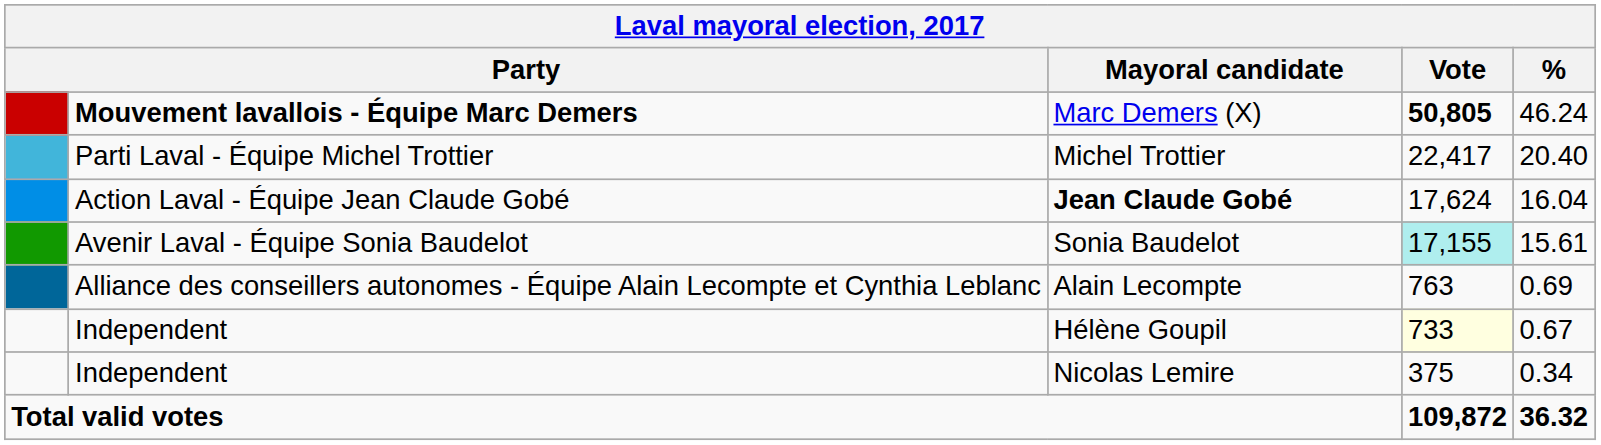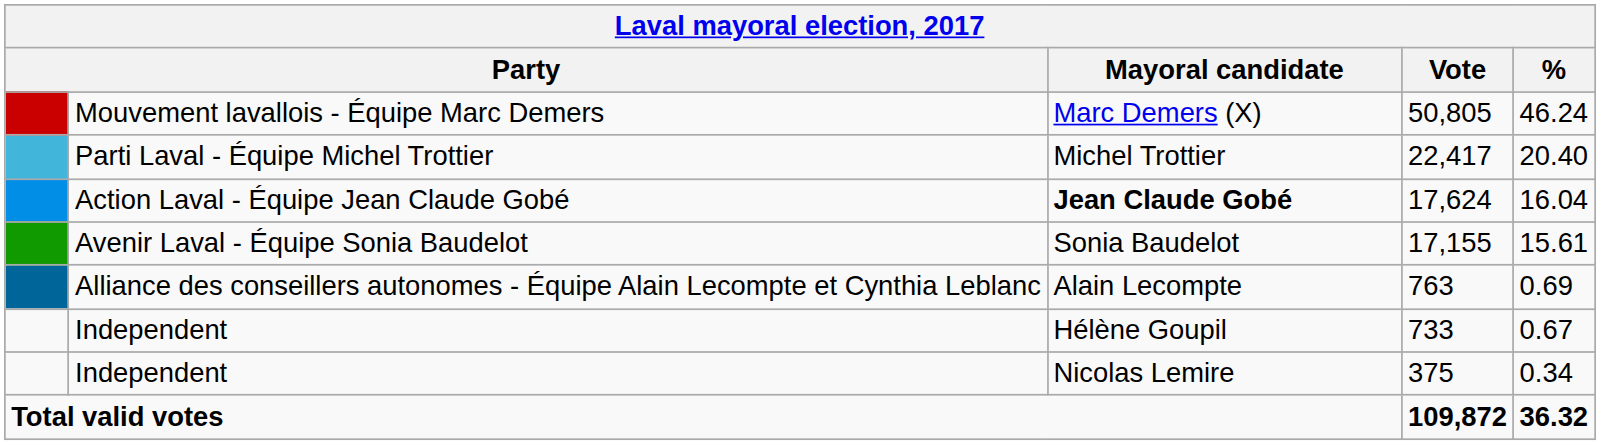(356, 112) bold -> (340, 112) normal
(1450, 112) bold -> (1450, 112) normal
(1450, 243) paleturquoise background -> (1450, 243) no background
(1431, 329) lightyellow background -> (1431, 329) no background
